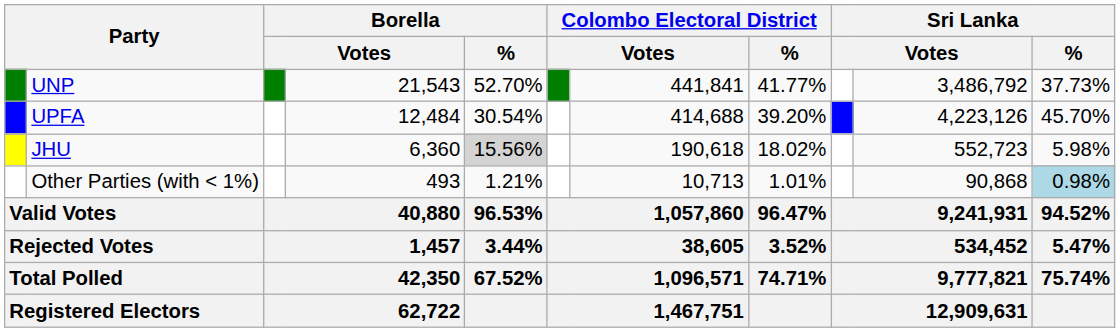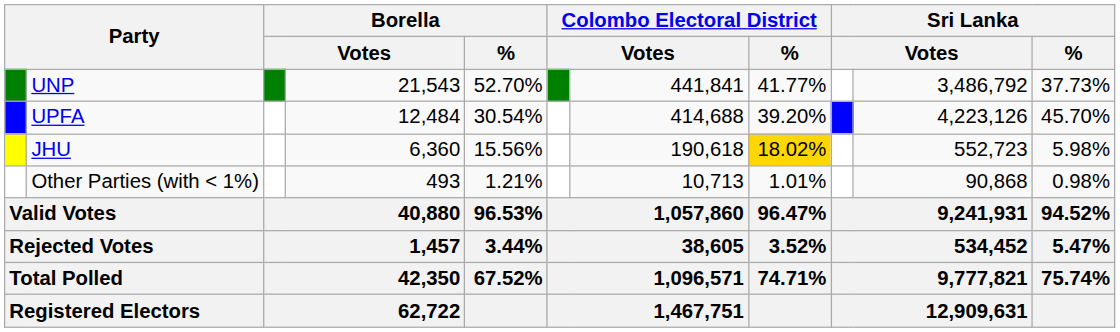(508, 149) lightgrey background -> (508, 149) no background
(792, 149) no background -> (792, 149) gold background
(1081, 181) lightblue background -> (1081, 181) no background
